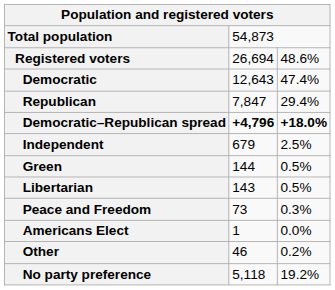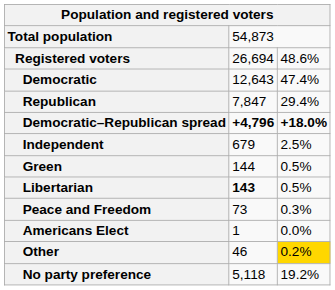(244, 187) normal -> (244, 187) bold
(296, 252) no background -> (296, 252) gold background
